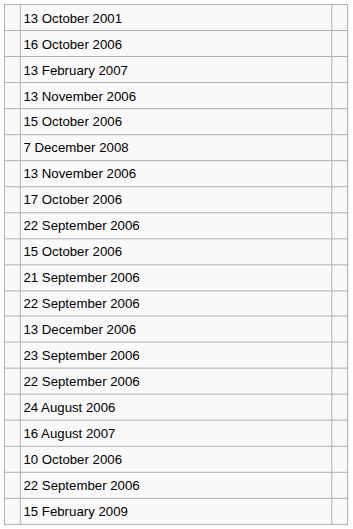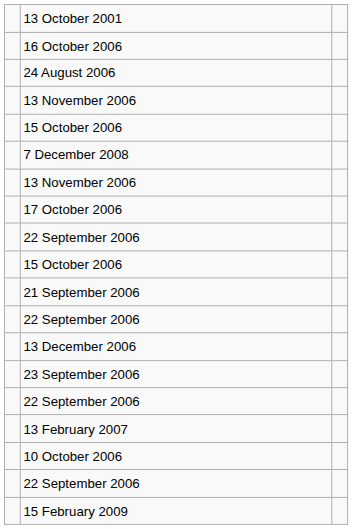rows swapped: (12, 407) <-> (12, 70)
- row: (12, 433)
